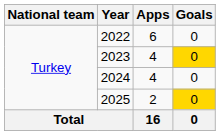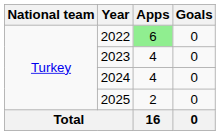(153, 36) no background -> (153, 36) lightgreen background
(194, 57) gold background -> (194, 57) no background
(194, 99) gold background -> (194, 99) no background
